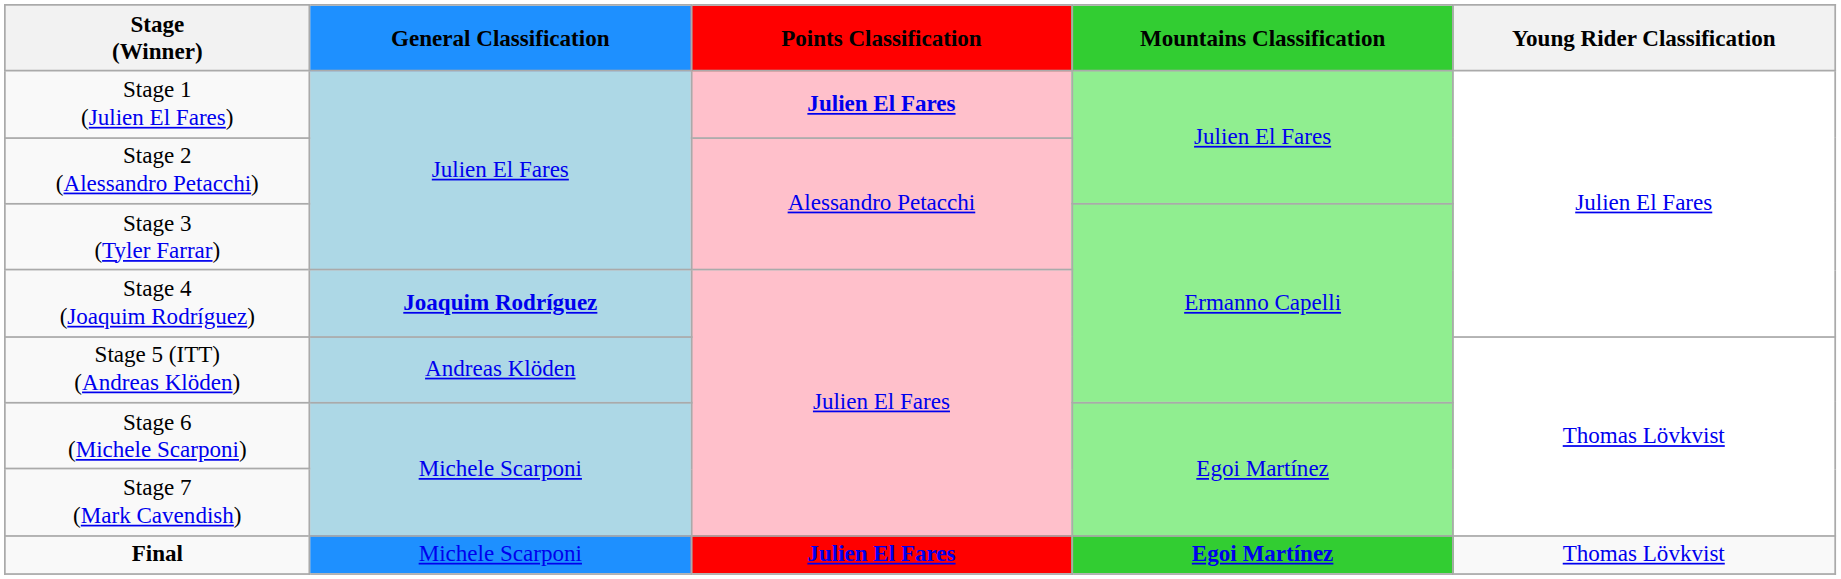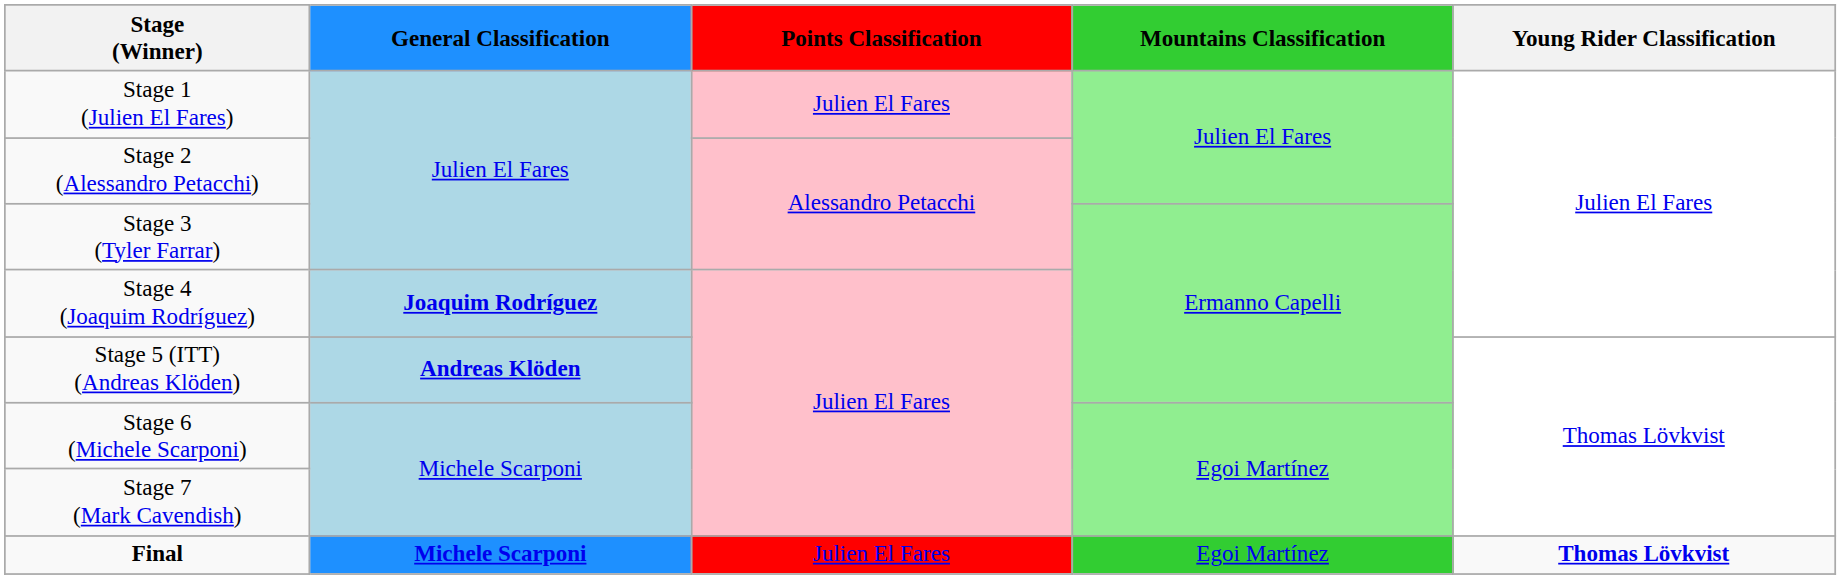(881, 104) bold -> (881, 104) normal
(500, 369) normal -> (500, 369) bold
(500, 554) normal -> (500, 554) bold
(881, 554) bold -> (881, 554) normal
(1263, 554) bold -> (1263, 554) normal
(1644, 554) normal -> (1644, 554) bold
